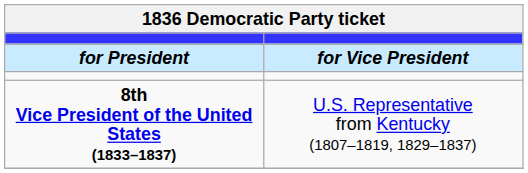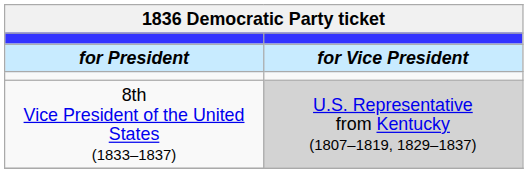(134, 125) bold -> (134, 125) normal
(393, 125) no background -> (393, 125) lightgrey background
